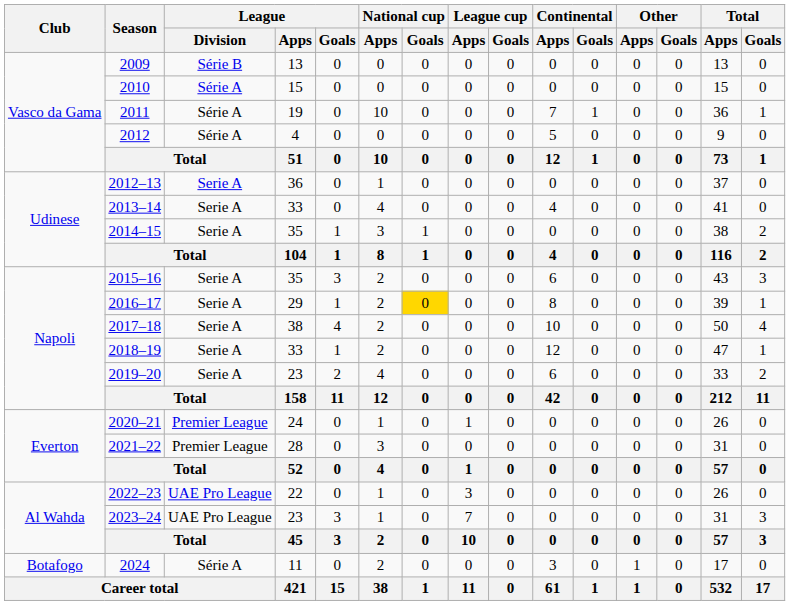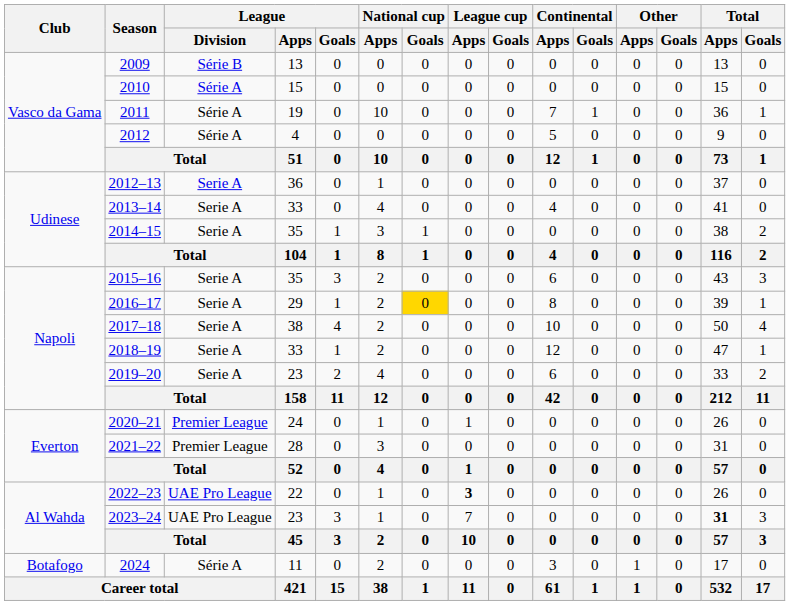(469, 493) normal -> (469, 493) bold
(721, 517) normal -> (721, 517) bold
